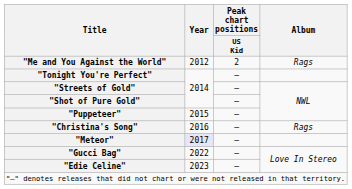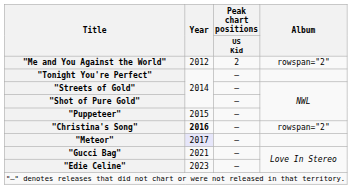(303, 63) Rags -> (303, 63) rowspan="2"
(199, 127) normal -> (199, 127) bold
(303, 127) Rags -> (303, 127) rowspan="2"
(199, 153) 2022 -> (199, 153) 2021
